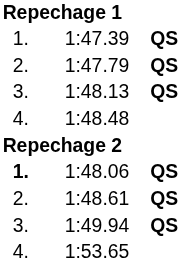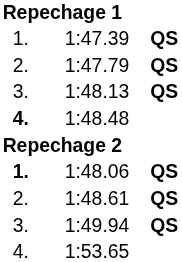(21, 118) normal -> (21, 118) bold
